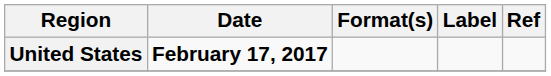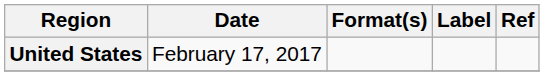(240, 53) bold -> (237, 53) normal
